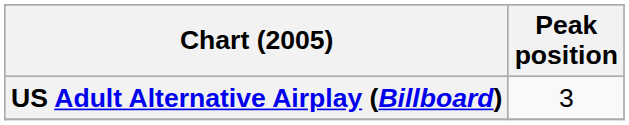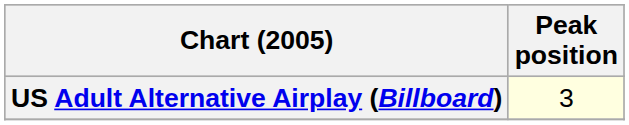(566, 97) no background -> (566, 97) lightyellow background
